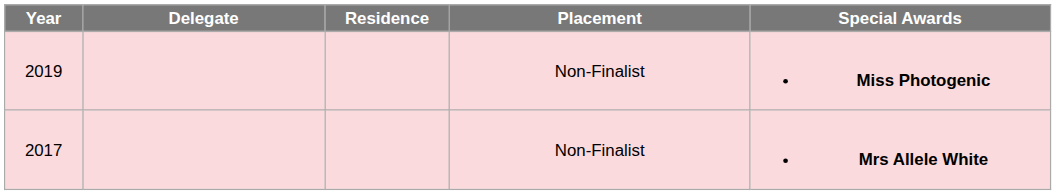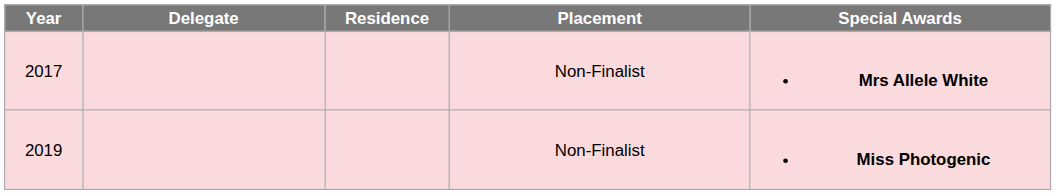rows swapped: (44, 71) <-> (44, 150)
